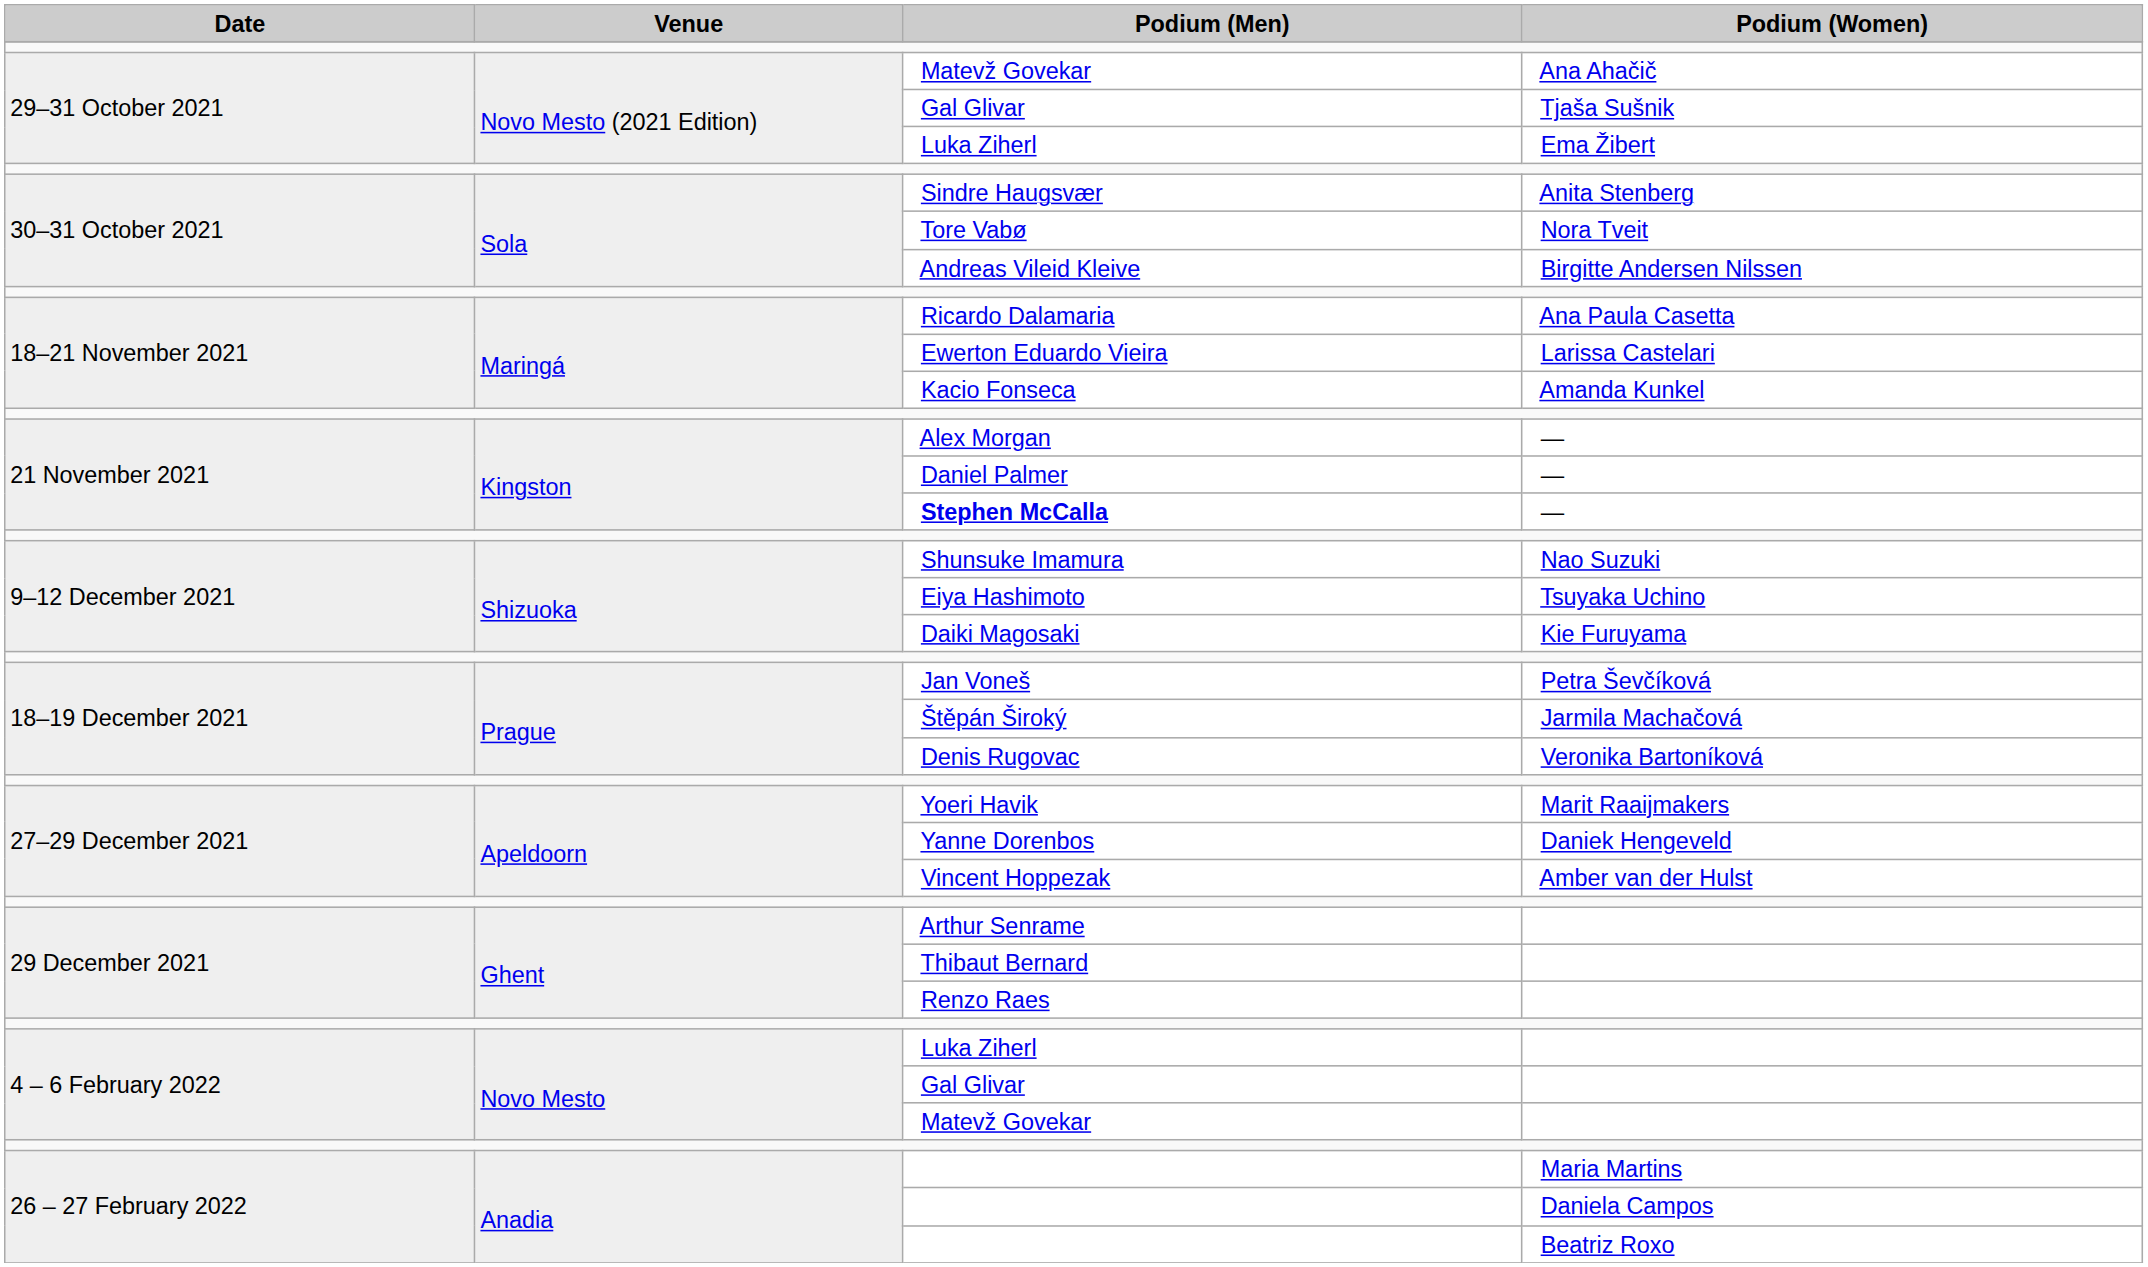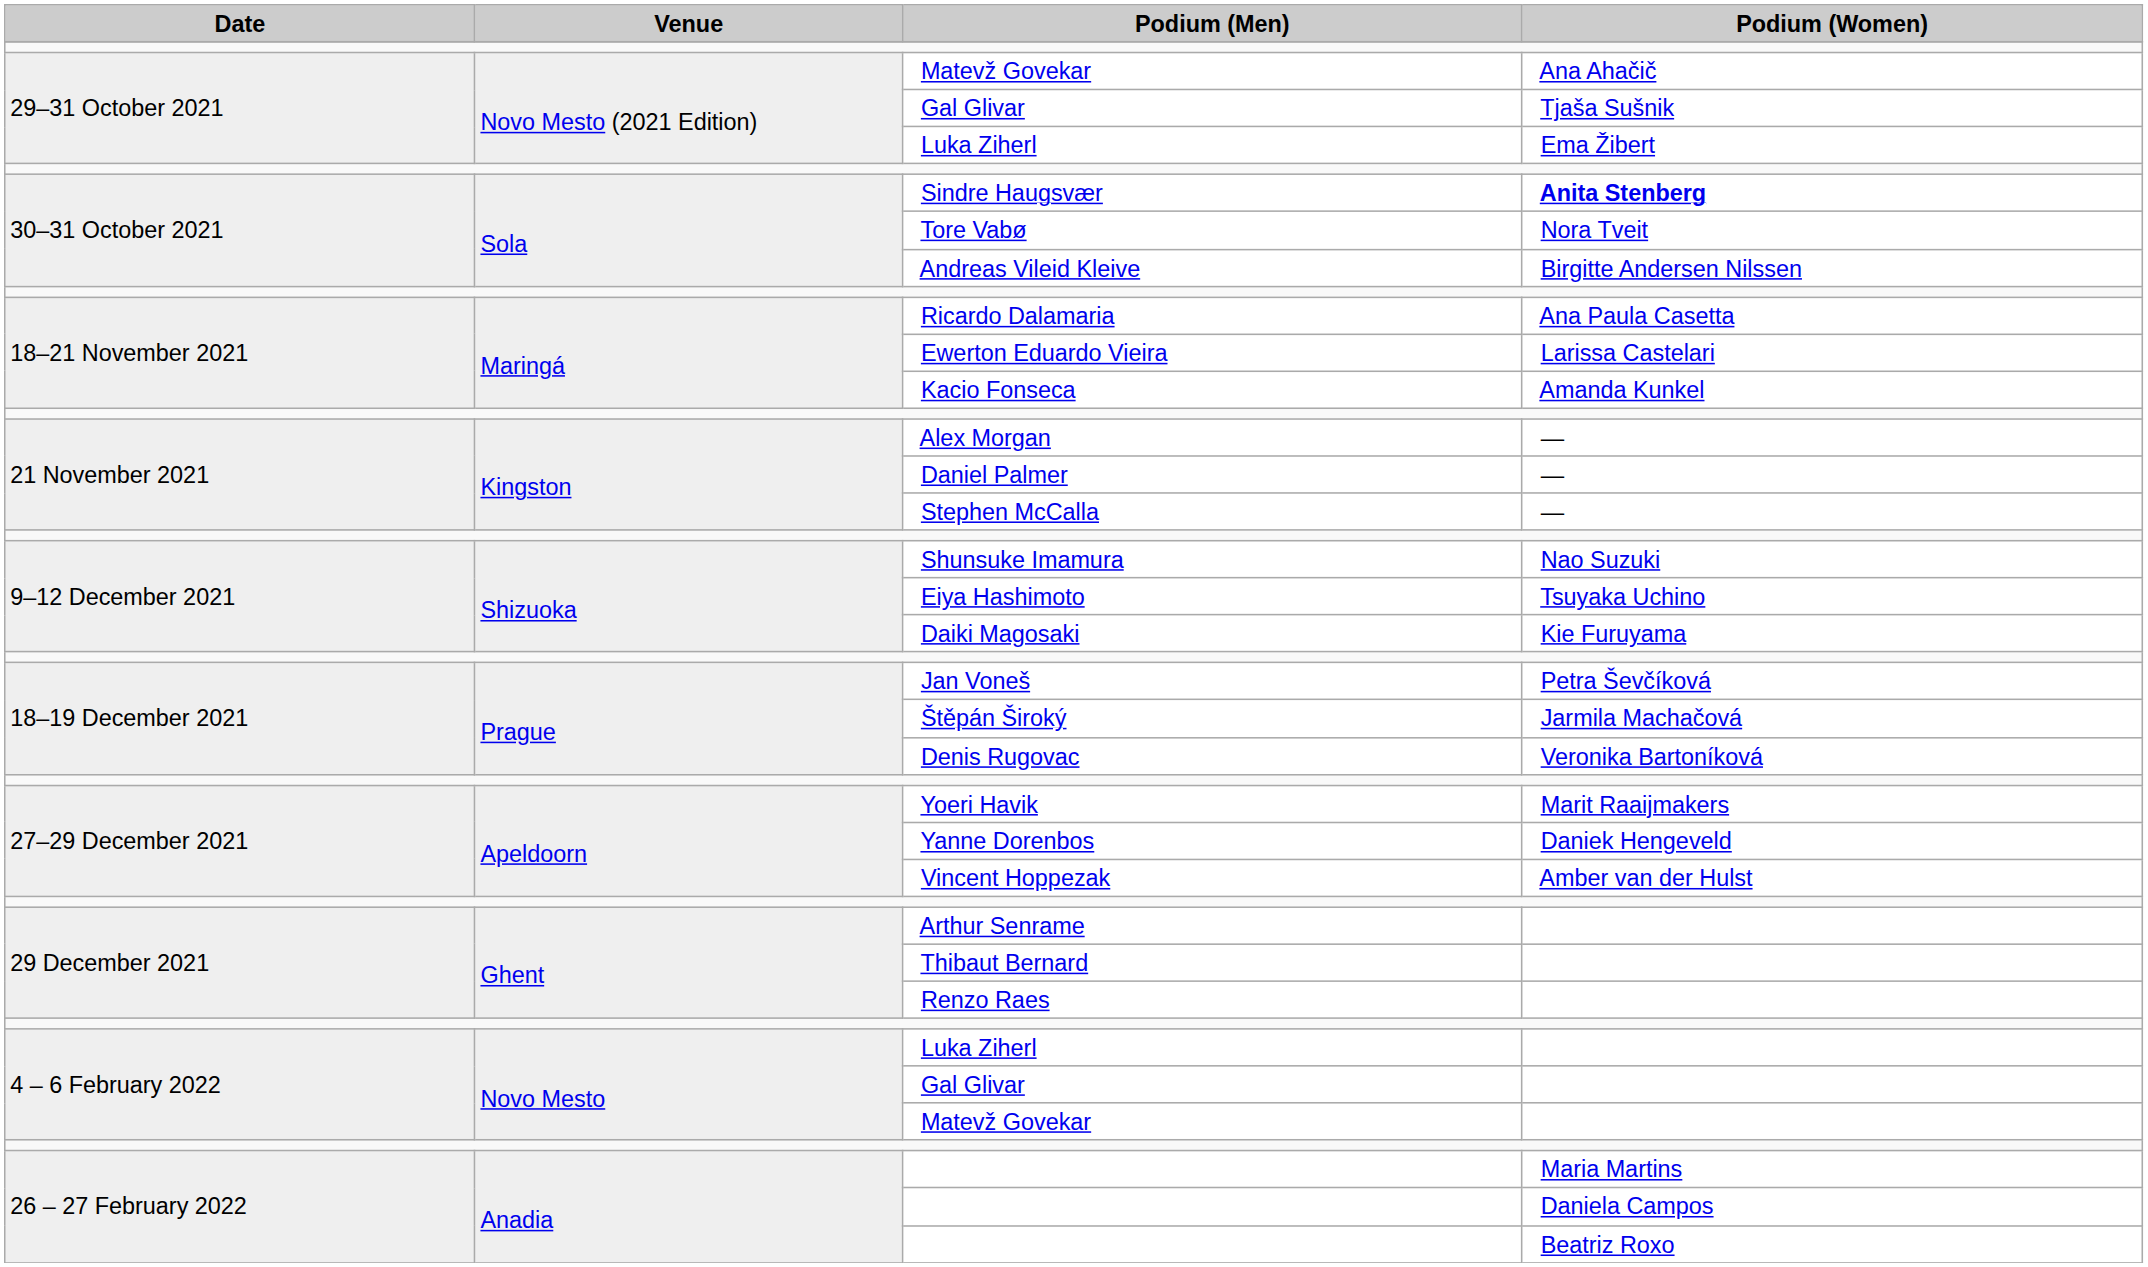(1611, 193) normal -> (1617, 193) bold
(1008, 512) bold -> (1003, 512) normal
